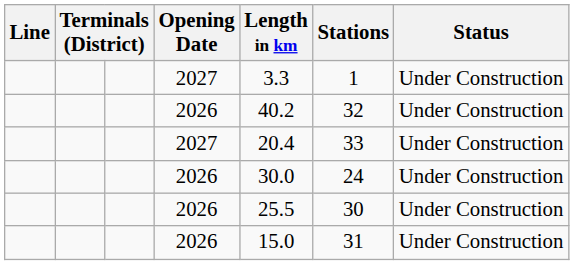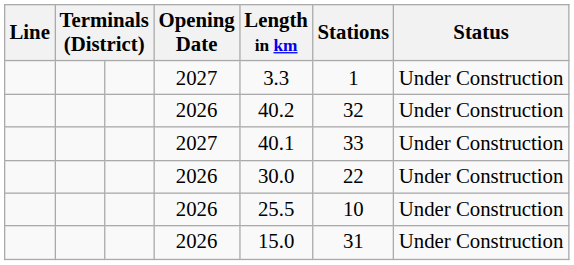(276, 143) 20.4 -> (276, 143) 40.1
(353, 176) 24 -> (353, 176) 22
(353, 209) 30 -> (353, 209) 10
